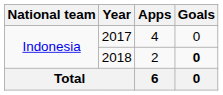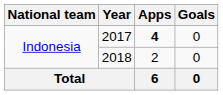(155, 36) normal -> (155, 36) bold
(196, 57) bold -> (196, 57) normal
